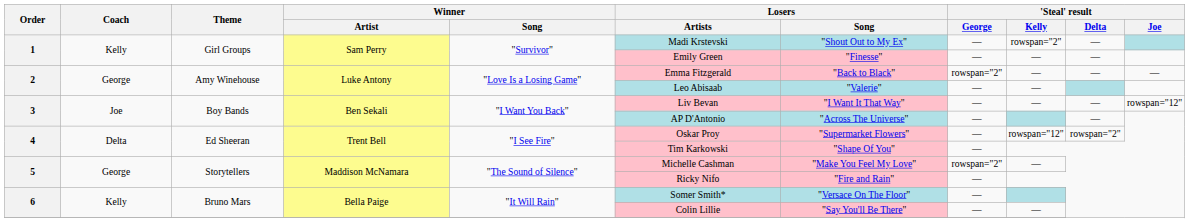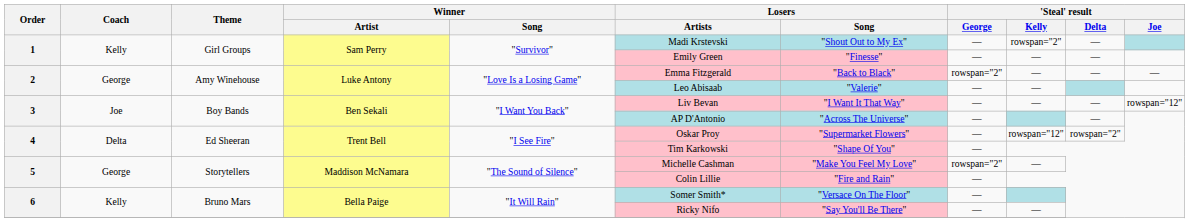(698, 179) Ricky Nifo -> (698, 179) Colin Lillie
(698, 210) Colin Lillie -> (698, 210) Ricky Nifo
